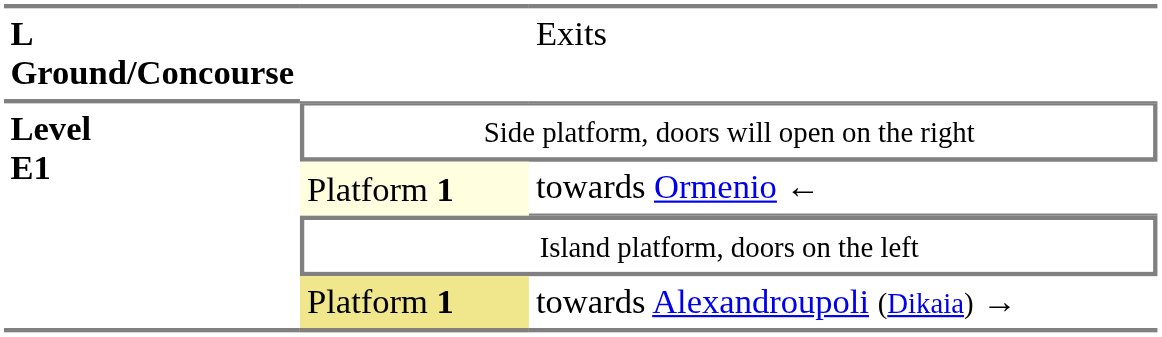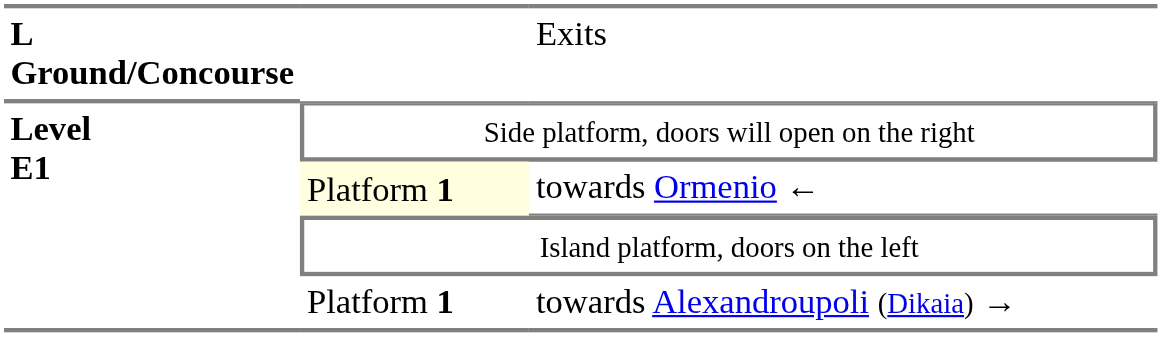(380, 301) khaki background -> (380, 301) no background
